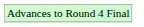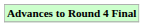(68, 13) normal -> (72, 13) bold
